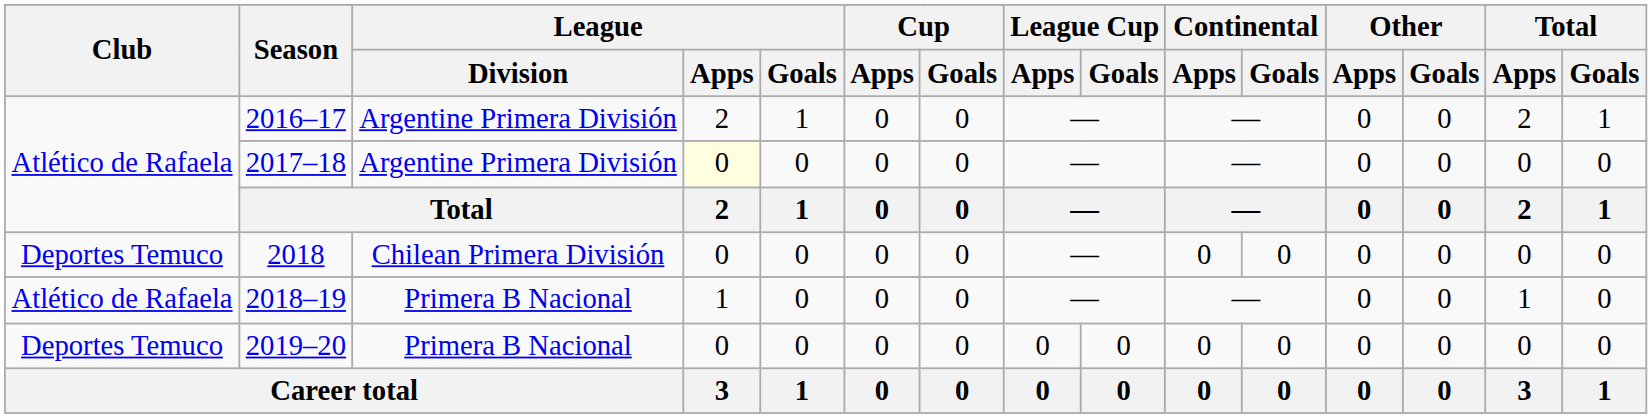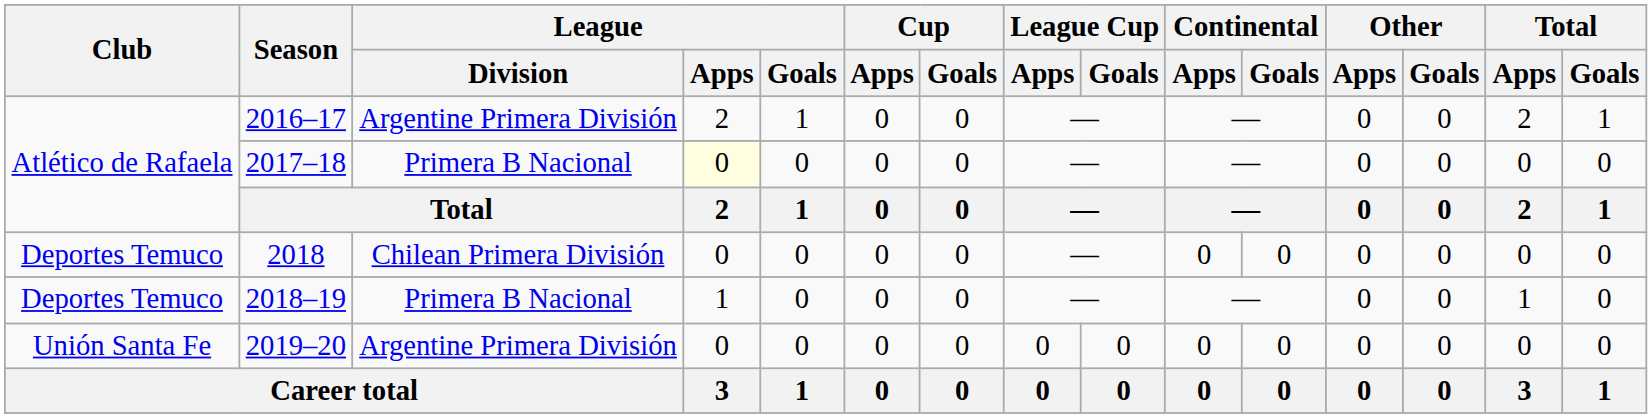(518, 163) Argentine Primera División -> (518, 163) Primera B Nacional
(122, 299) Atlético de Rafaela -> (122, 299) Deportes Temuco
(122, 345) Deportes Temuco -> (122, 345) Unión Santa Fe
(518, 345) Primera B Nacional -> (518, 345) Argentine Primera División
